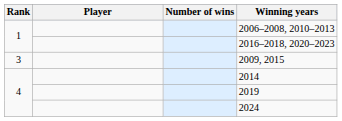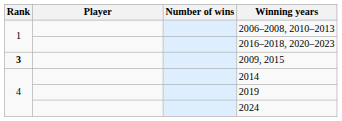(18, 60) normal -> (18, 60) bold
